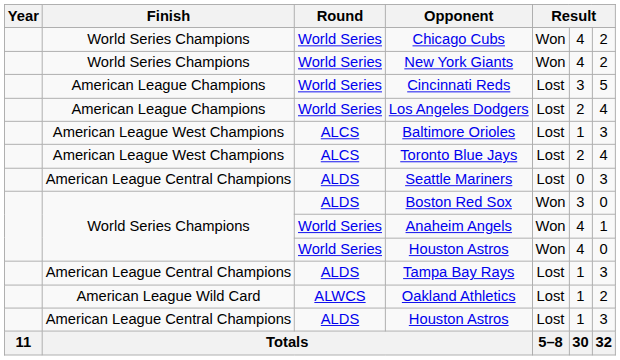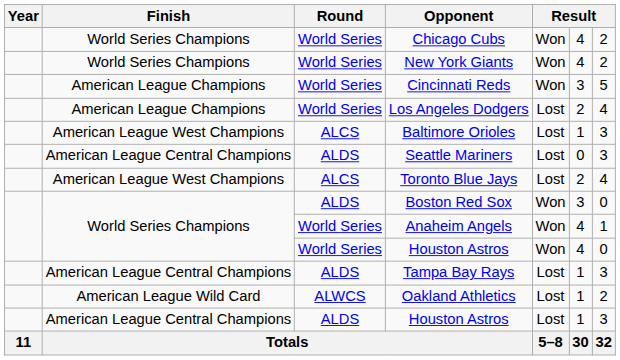(550, 86) Lost -> (551, 86) Won
rows swapped: (168, 156) <-> (168, 179)
